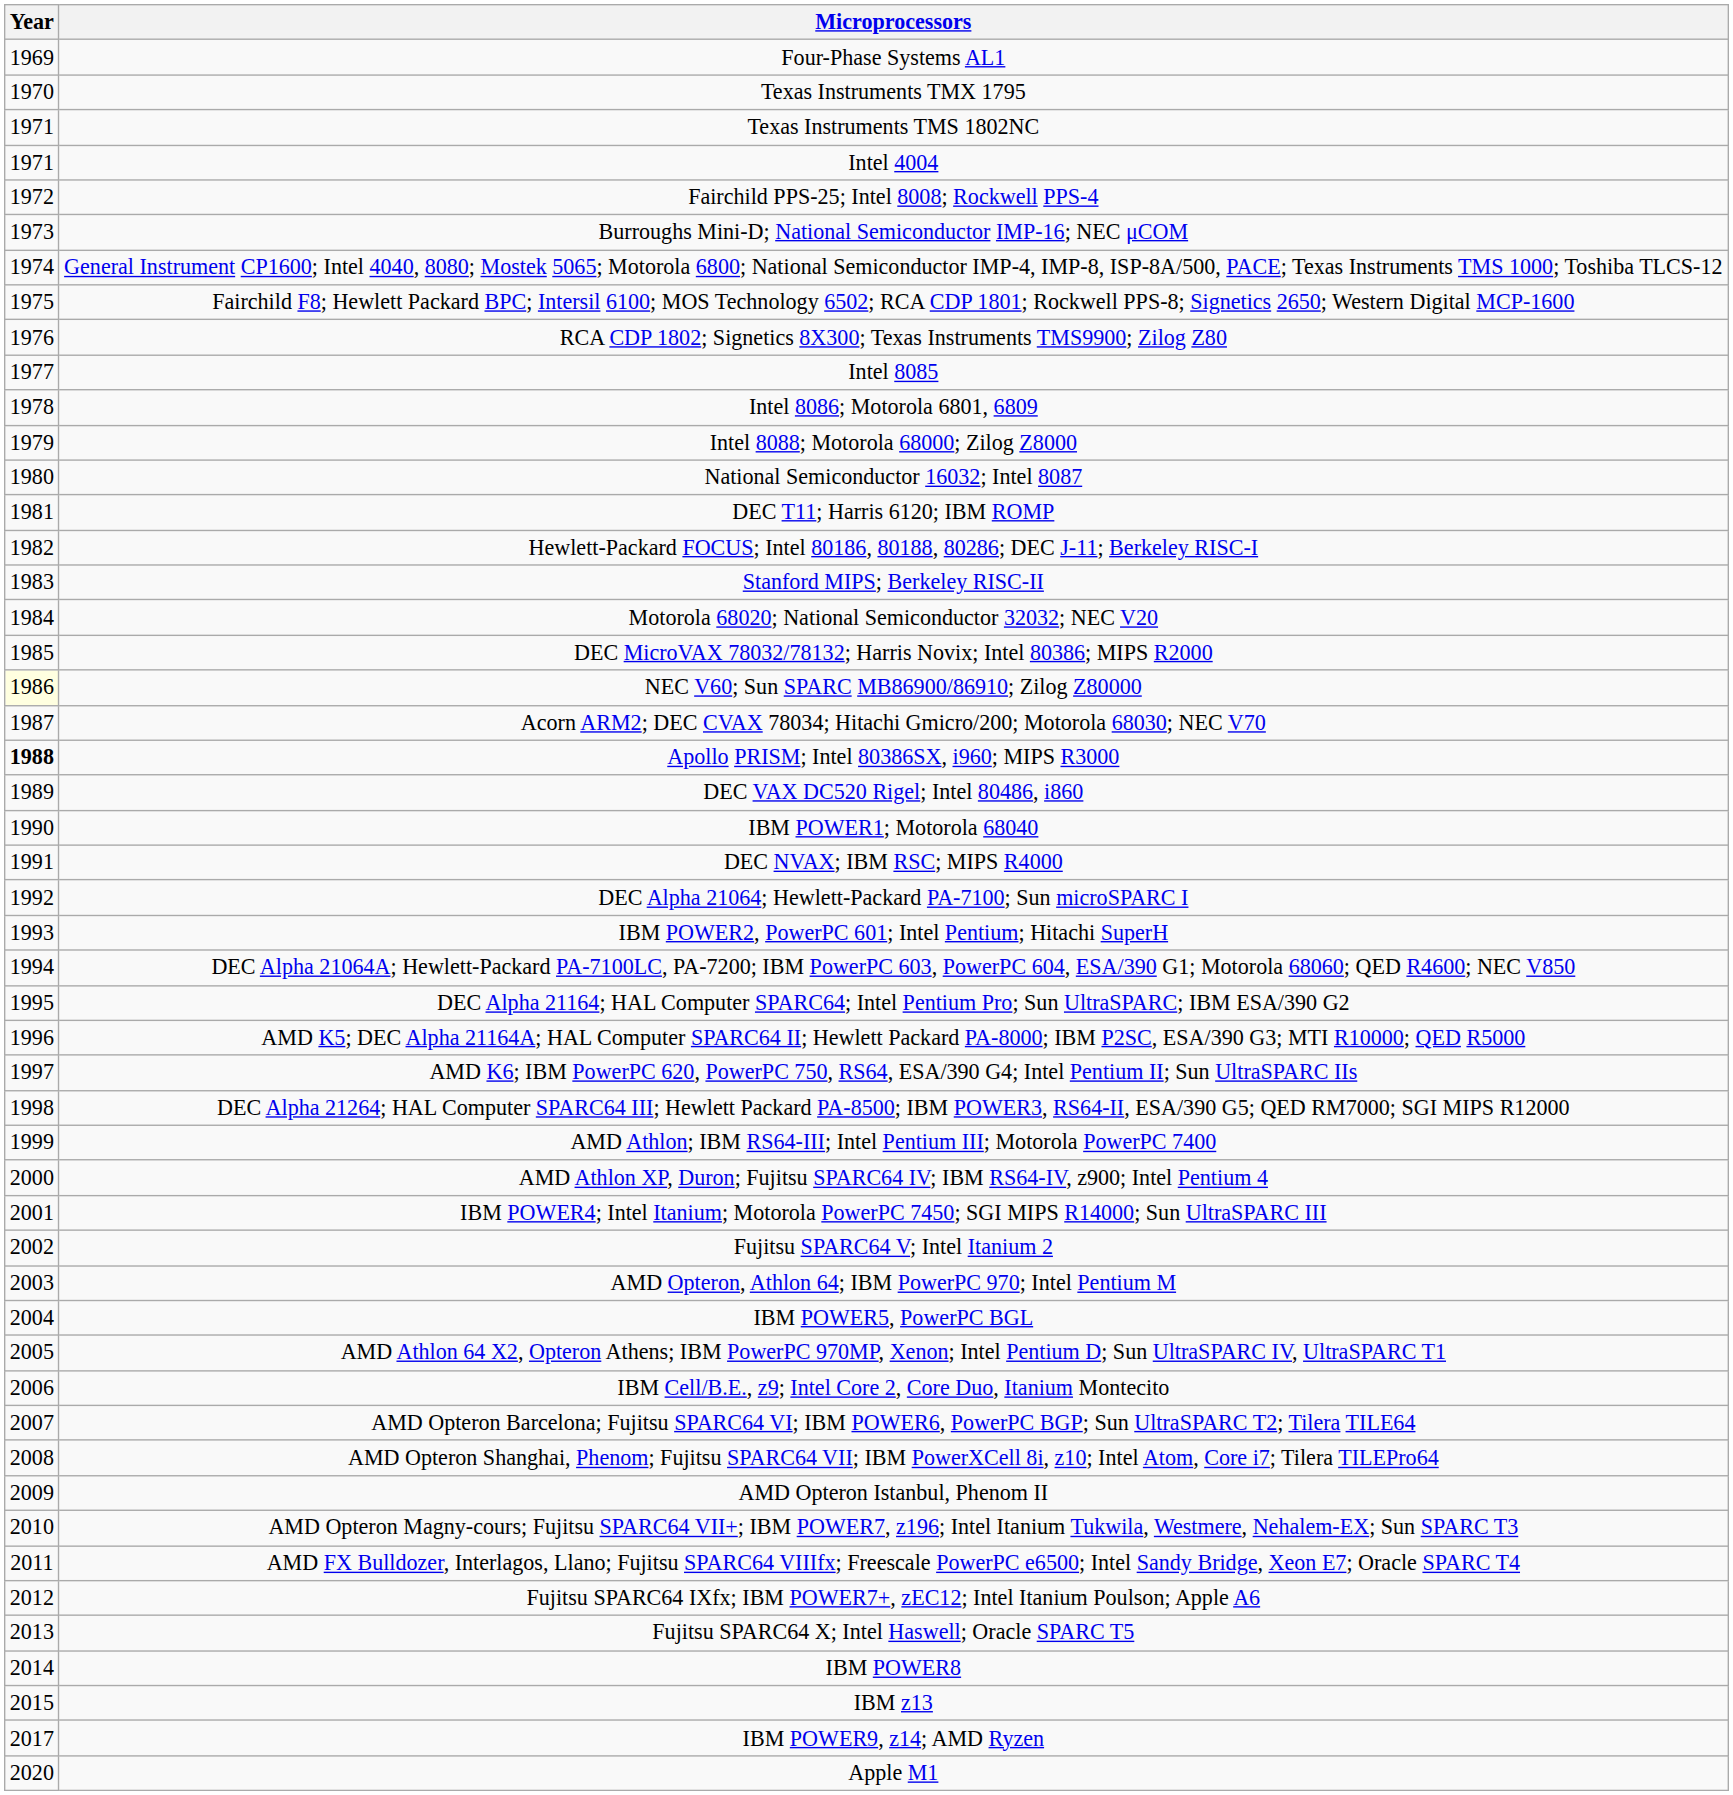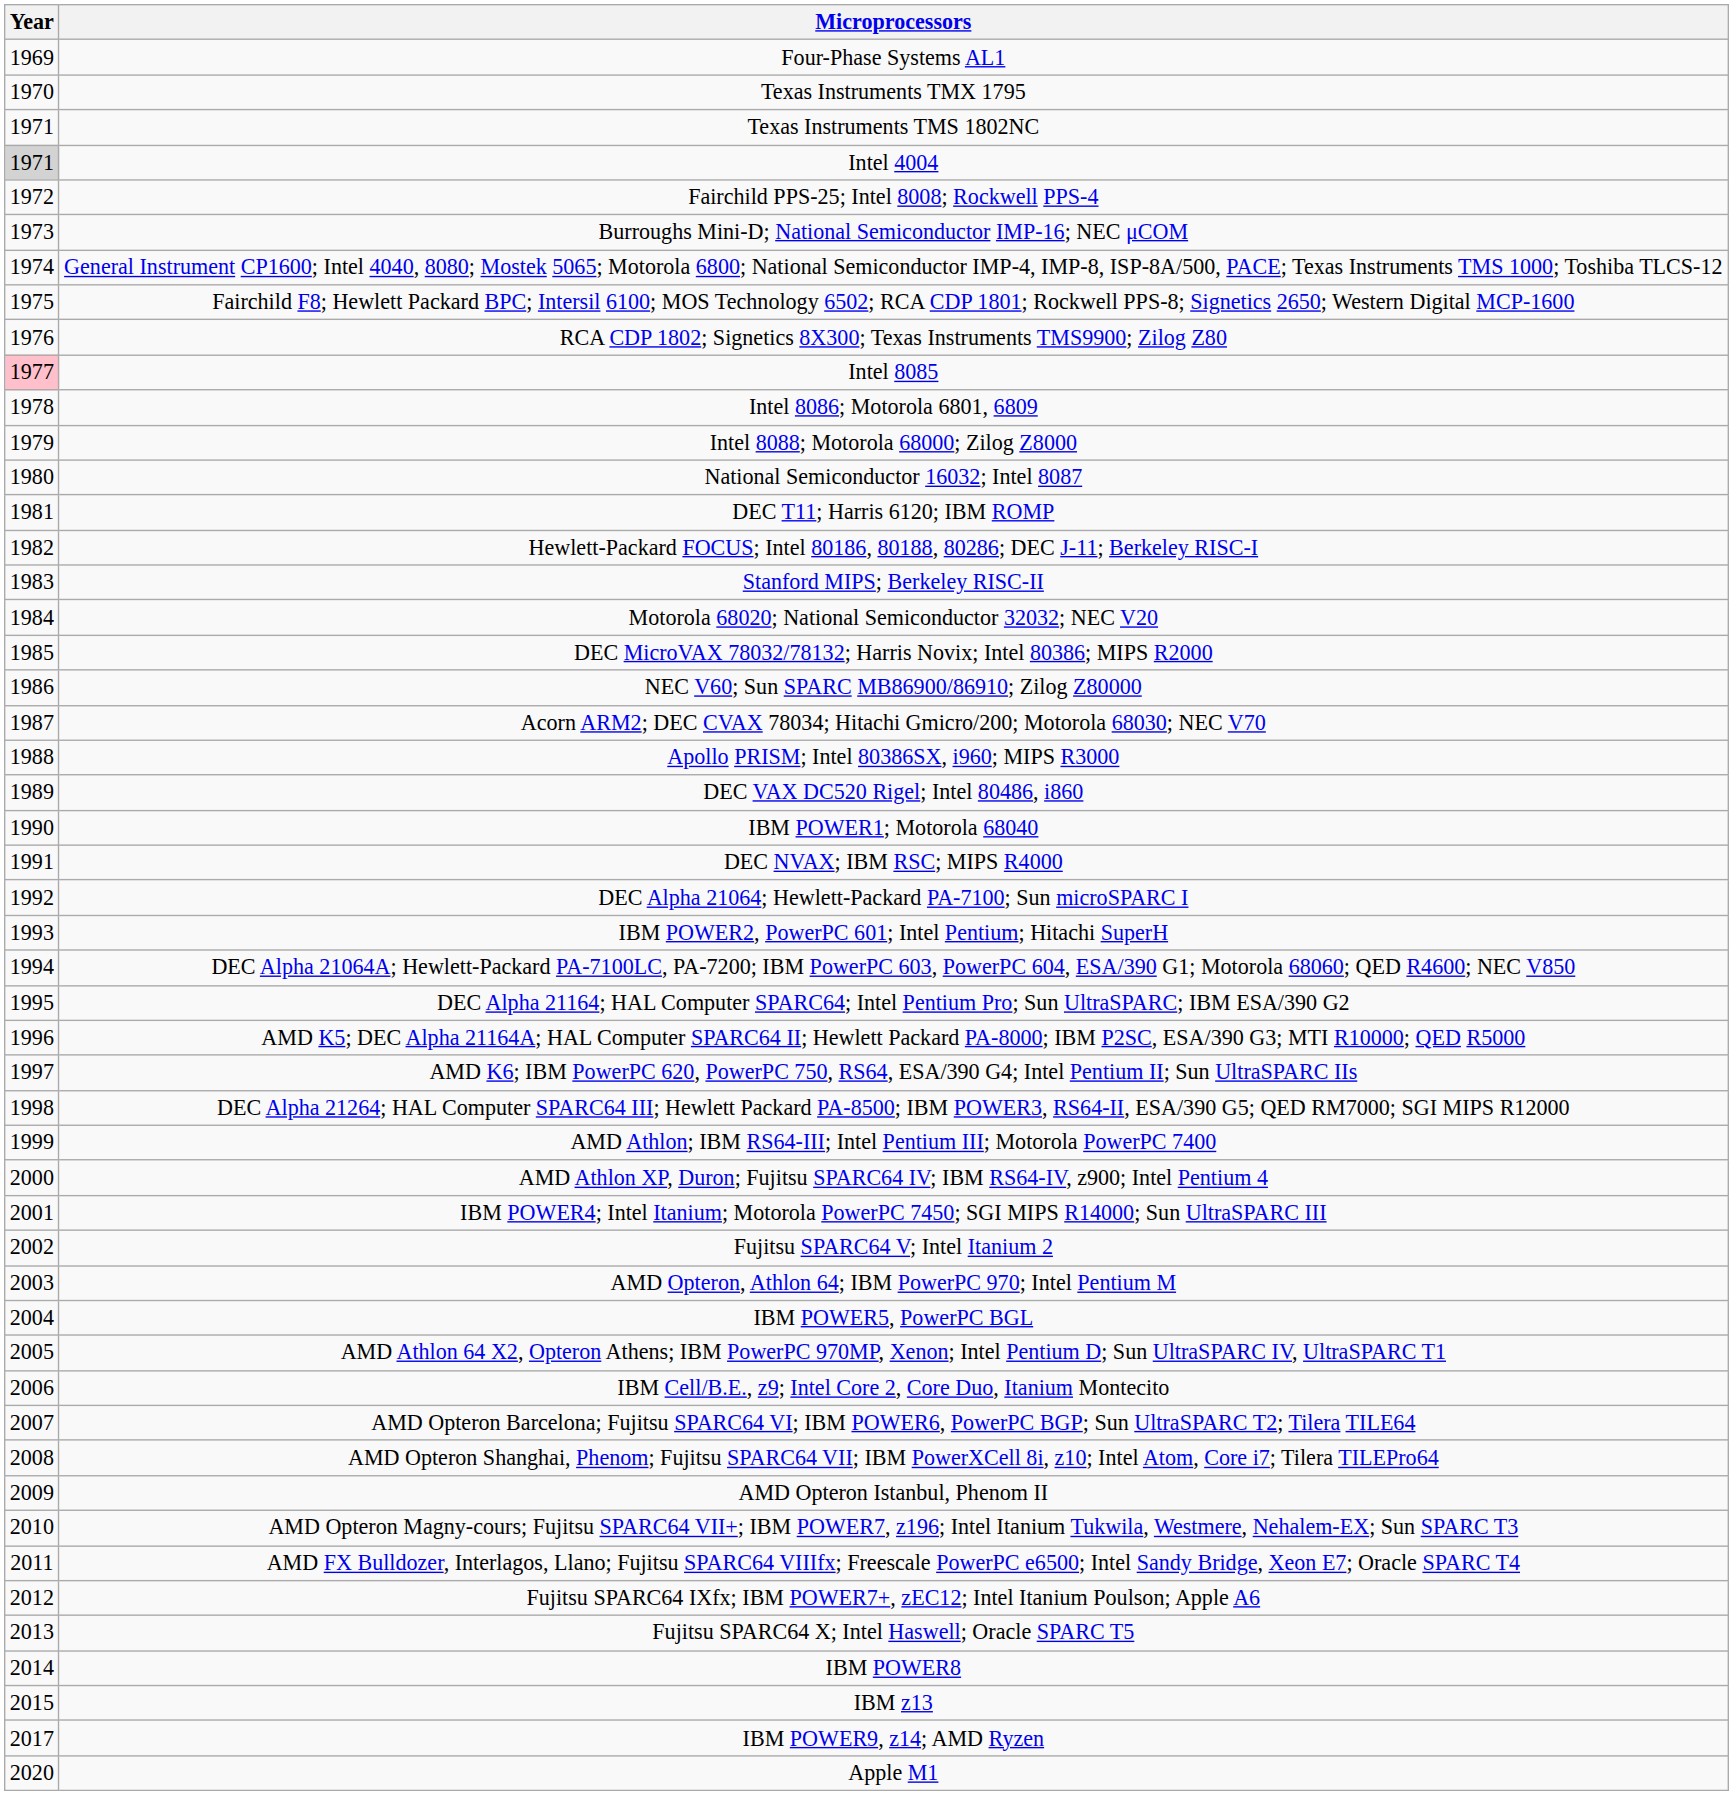(32, 162) no background -> (32, 162) lightgrey background
(32, 372) no background -> (32, 372) pink background
(32, 687) lightyellow background -> (32, 687) no background
(32, 757) bold -> (32, 757) normal
